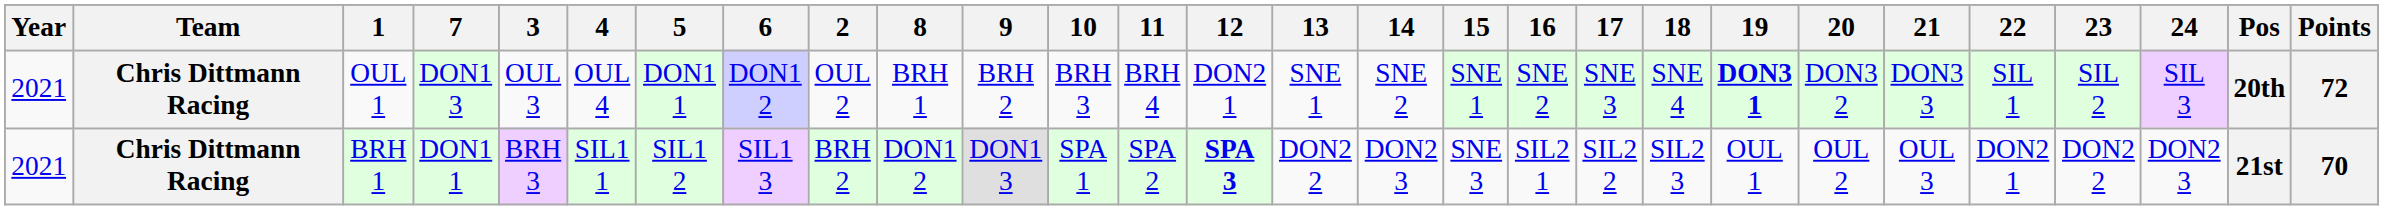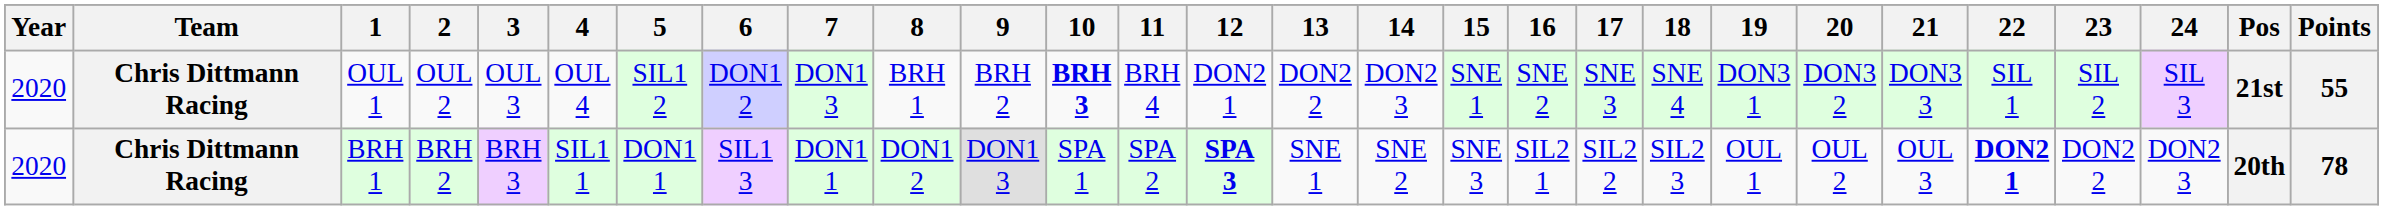columns swapped: (843, 27) <-> (456, 27)
(39, 88) 2021 -> (39, 88) 2020
(680, 88) DON1 1 -> (660, 88) SIL1 2
(1083, 88) normal -> (1082, 88) bold
(1315, 88) SNE 1 -> (1315, 88) DON2 2
(1401, 88) SNE 2 -> (1401, 88) DON2 3
(1755, 88) bold -> (1754, 88) normal
(2259, 88) 20th -> (2259, 88) 21st
(2334, 88) 72 -> (2334, 88) 55
(39, 166) 2021 -> (39, 166) 2020
(680, 166) SIL1 2 -> (660, 166) DON1 1
(1315, 166) DON2 2 -> (1315, 166) SNE 1
(1401, 166) DON2 3 -> (1401, 166) SNE 2
(2013, 166) normal -> (2012, 166) bold
(2259, 166) 21st -> (2259, 166) 20th
(2334, 166) 70 -> (2334, 166) 78
